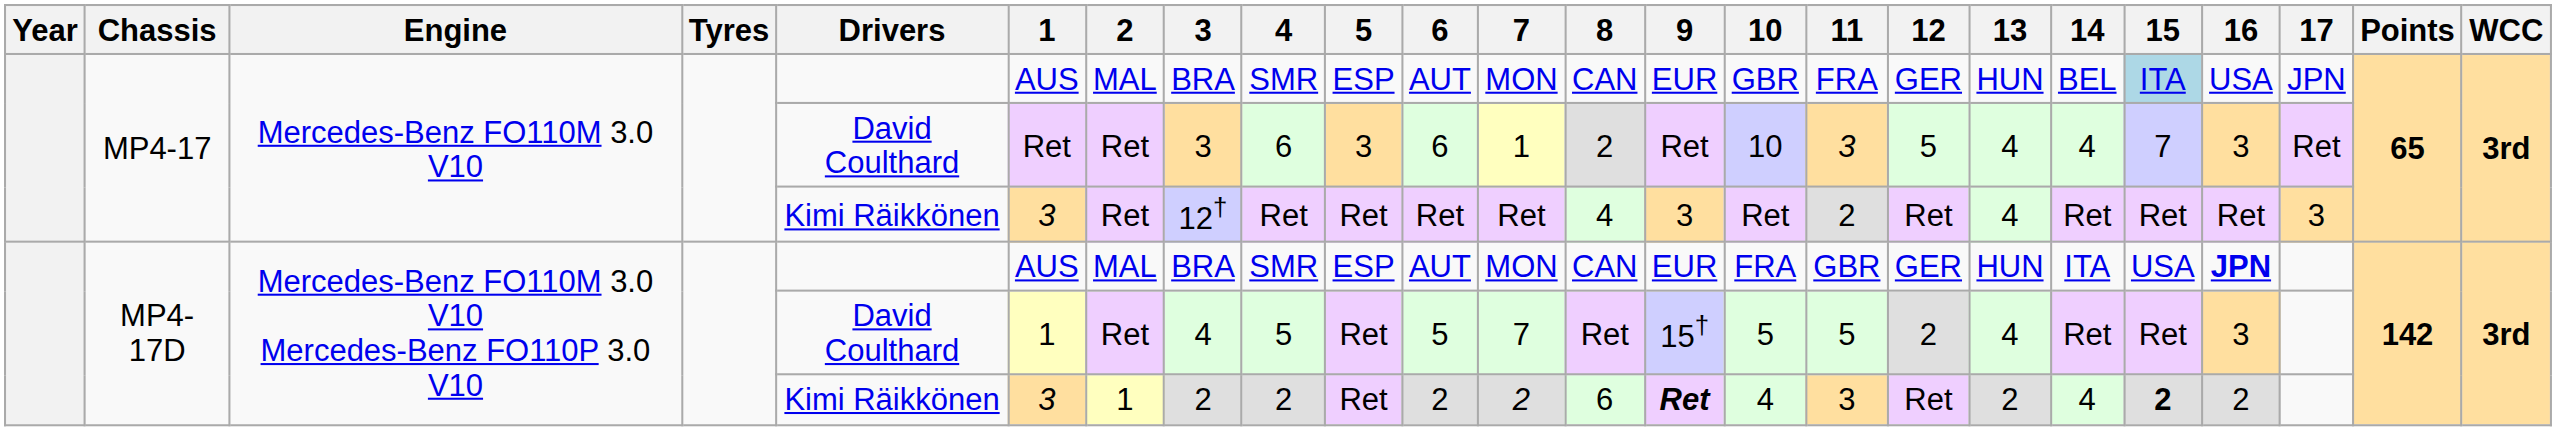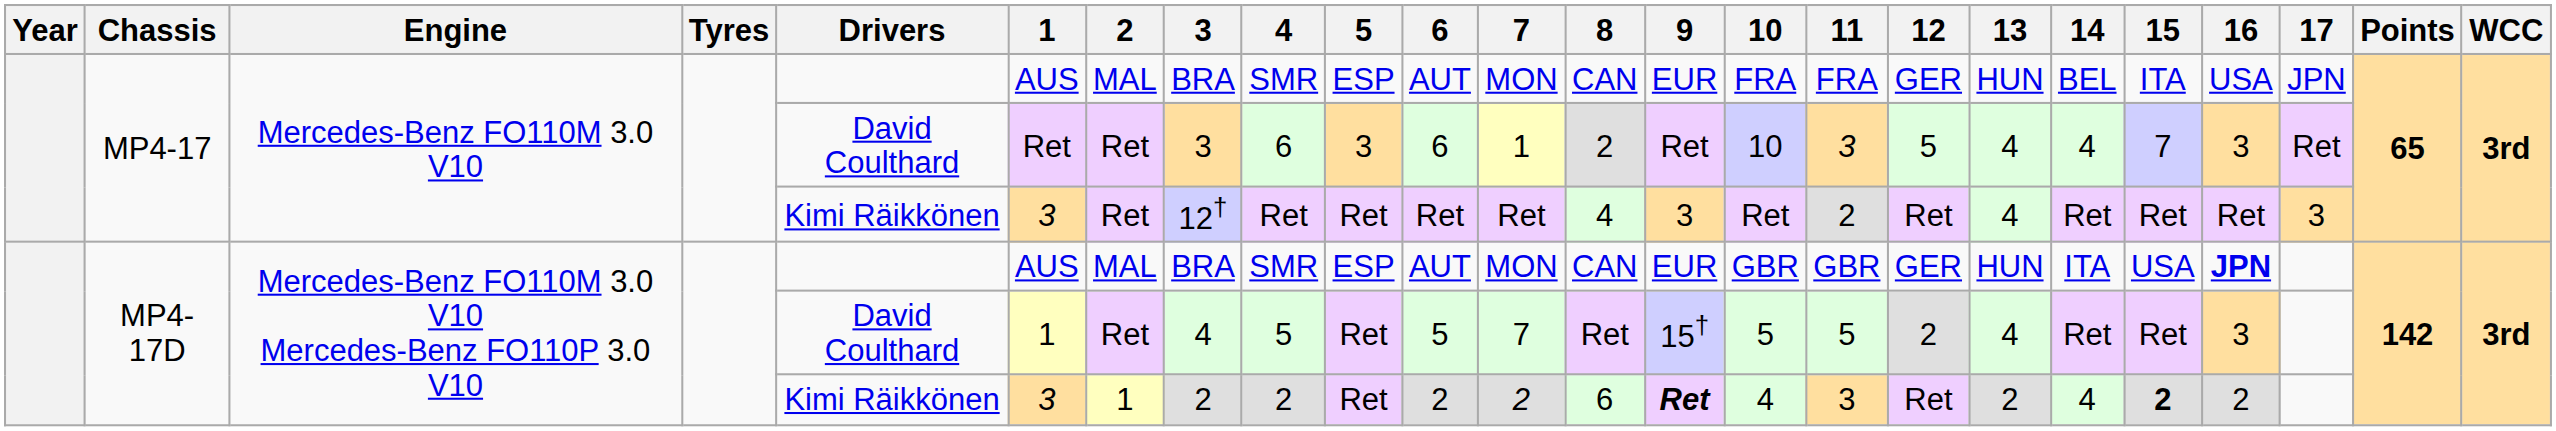(1765, 79) GBR -> (1765, 79) FRA
(2163, 79) lightblue background -> (2163, 79) no background
(1765, 267) FRA -> (1765, 267) GBR
